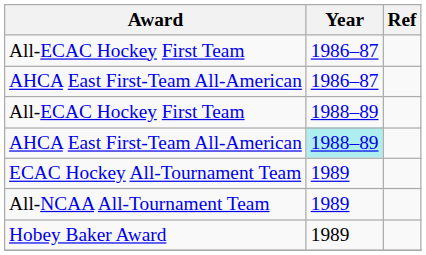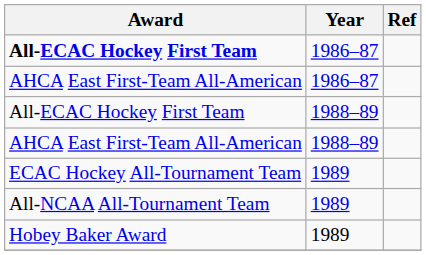(127, 50) normal -> (133, 50) bold
(345, 142) paleturquoise background -> (345, 142) no background
